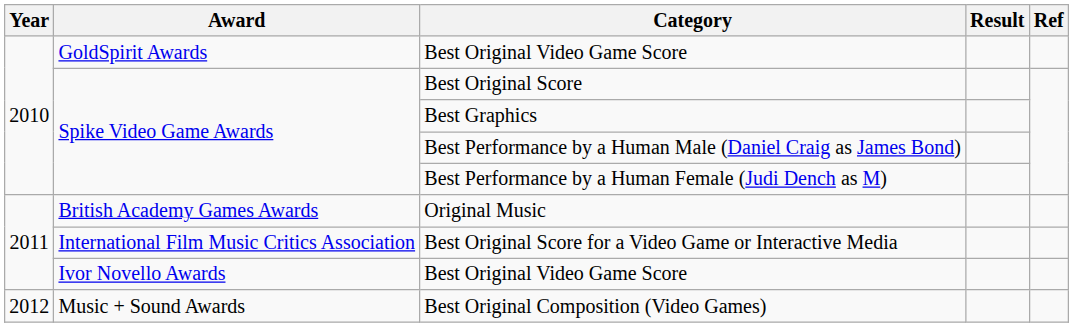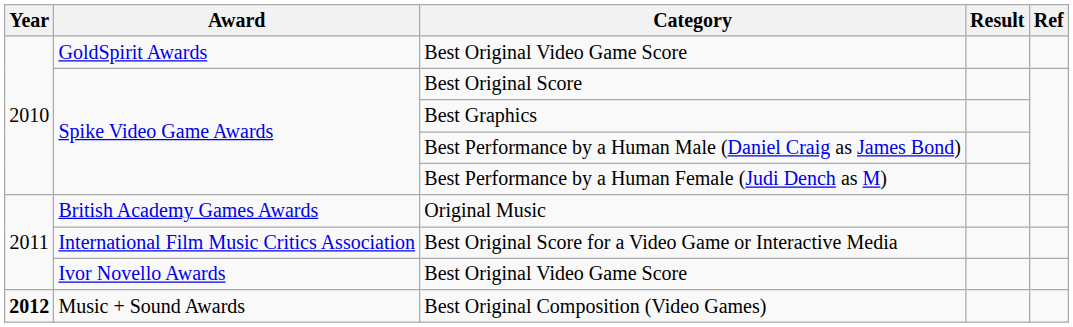(29, 305) normal -> (29, 305) bold
